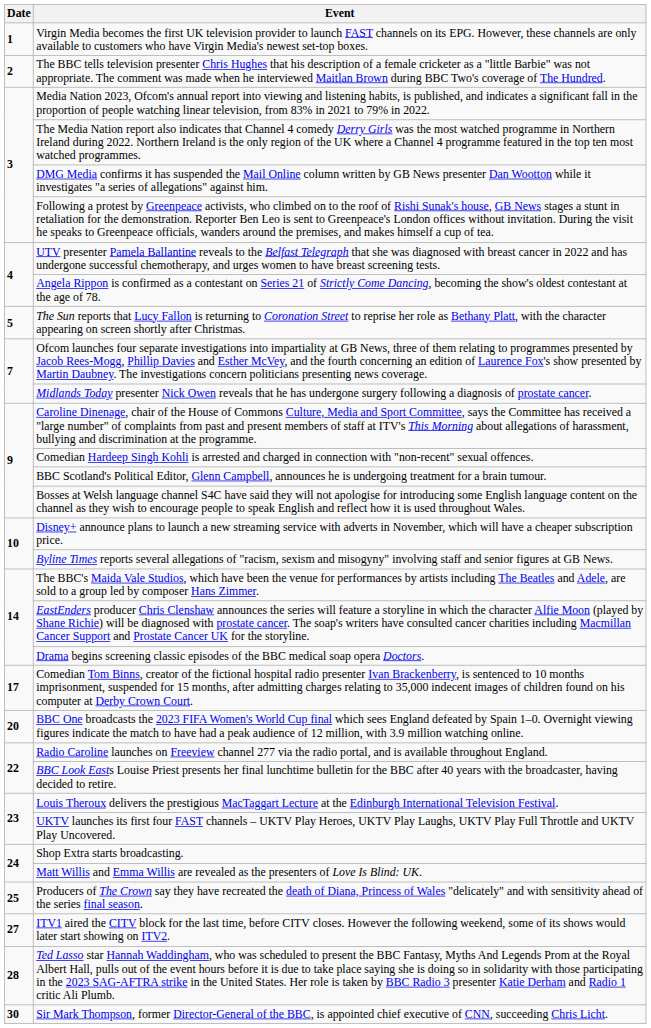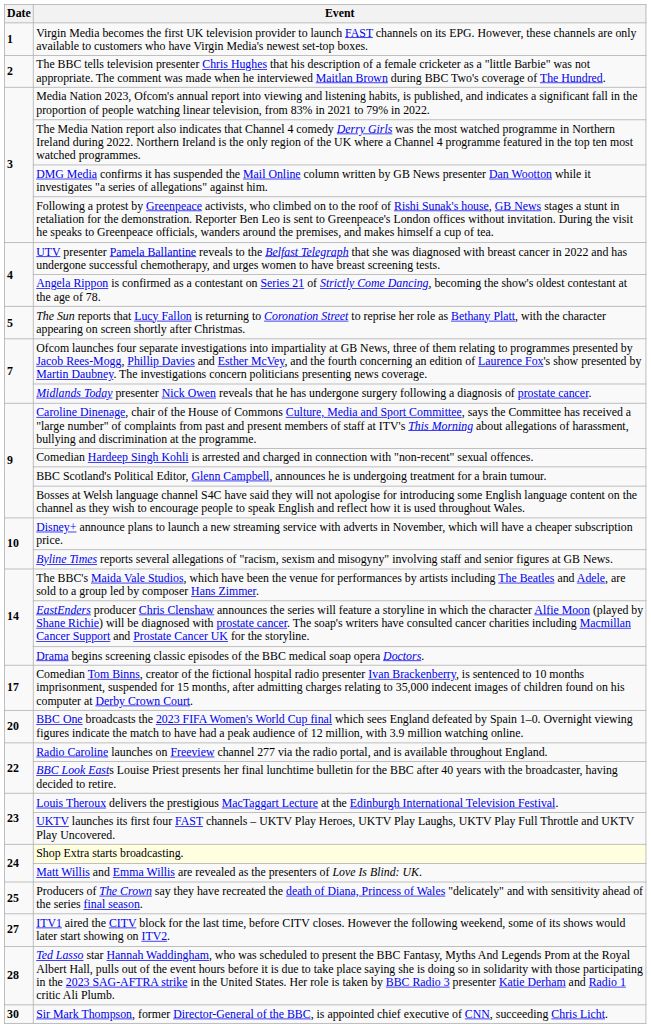(110, 853) no background -> (110, 853) lightyellow background
